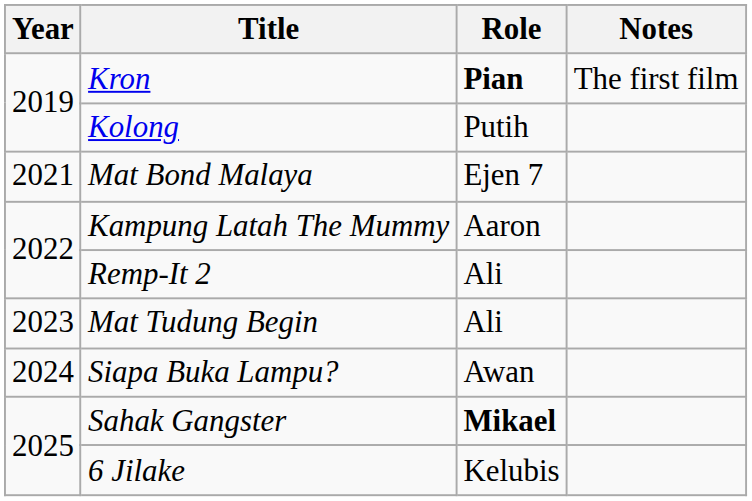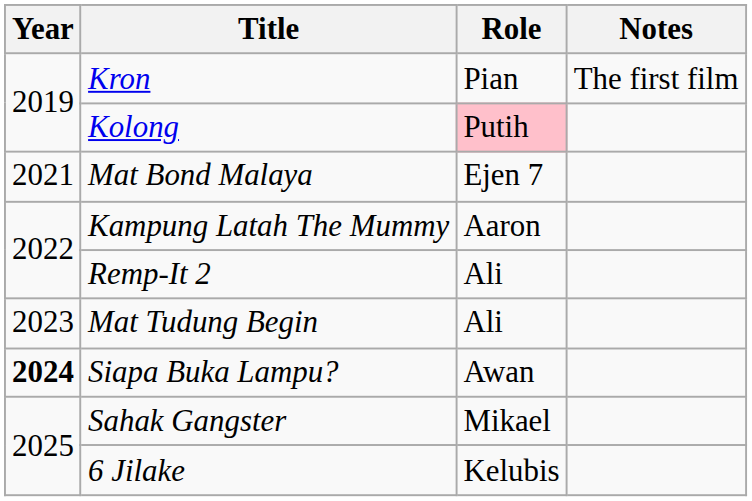(493, 77) bold -> (491, 77) normal
(496, 126) no background -> (496, 126) pink background
(43, 371) normal -> (43, 371) bold
(510, 420) bold -> (507, 420) normal
